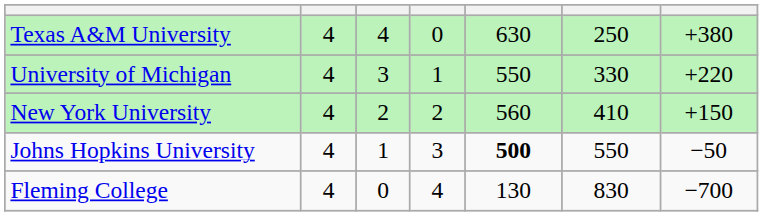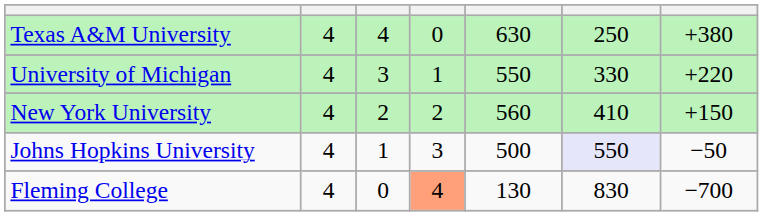(513, 151) bold -> (513, 151) normal
(611, 151) no background -> (611, 151) lavender background
(437, 189) no background -> (437, 189) lightsalmon background
